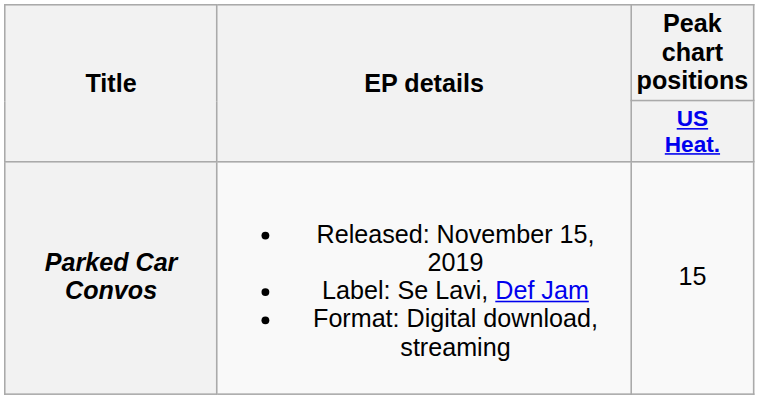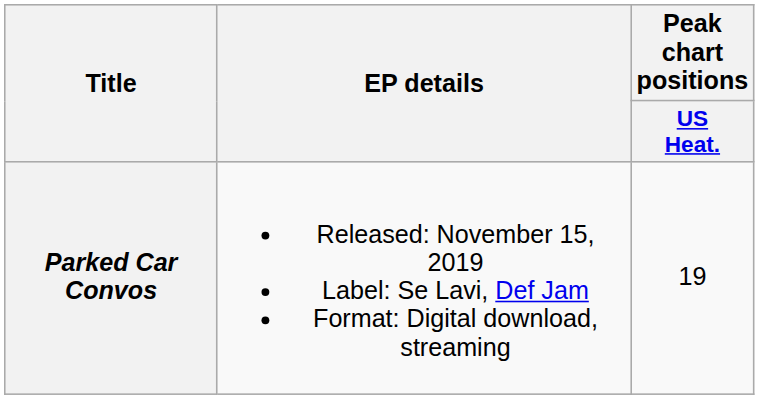(692, 277) 15 -> (692, 277) 19
